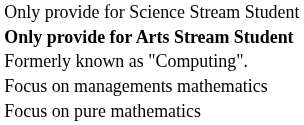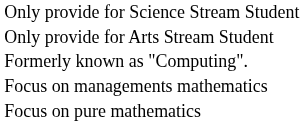(149, 37) bold -> (139, 37) normal
